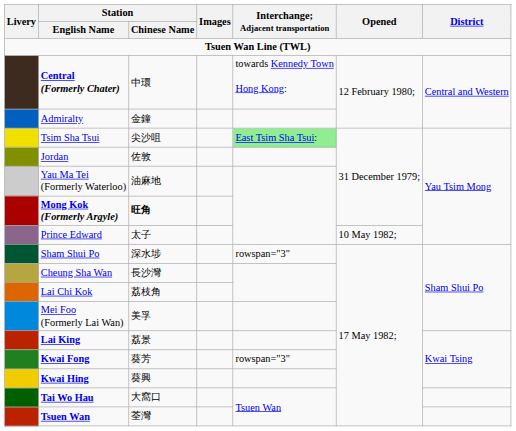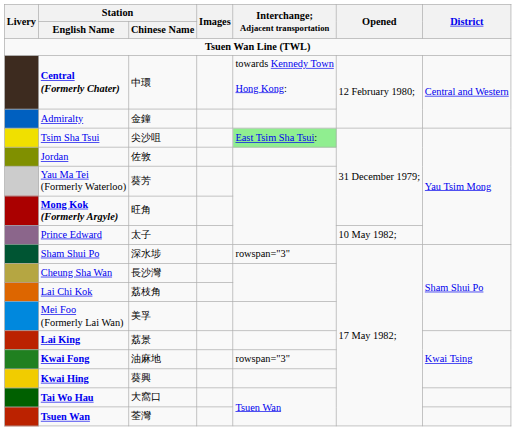(146, 181) 油麻地 -> (141, 181) 葵芳
(141, 210) bold -> (141, 210) normal
(141, 359) 葵芳 -> (146, 359) 油麻地
